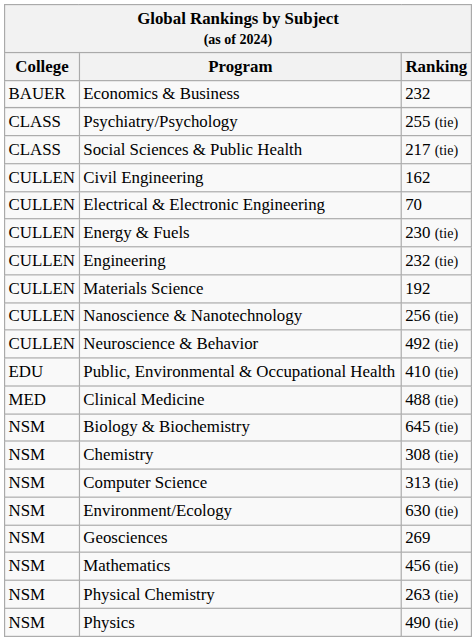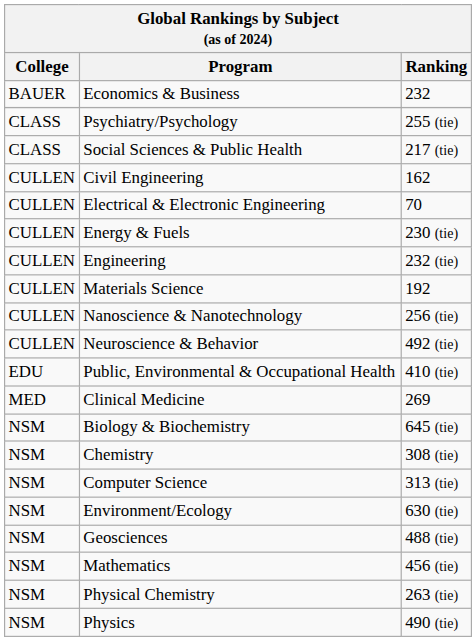(432, 399) 488 (tie) -> (418, 399) 269
(418, 538) 269 -> (432, 538) 488 (tie)
